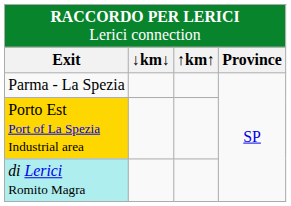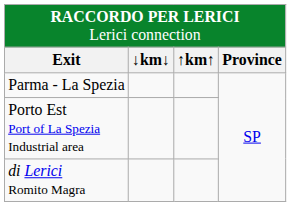(54, 128) gold background -> (54, 128) no background
(47, 179) paleturquoise background -> (47, 179) no background
